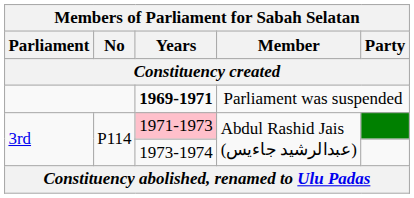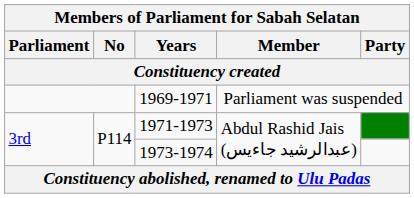(176, 98) bold -> (176, 98) normal
(176, 125) pink background -> (176, 125) no background
